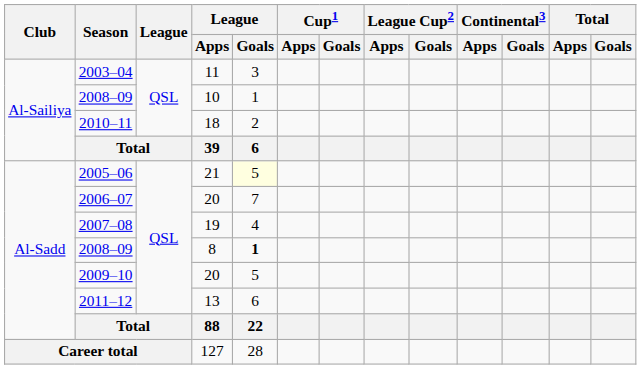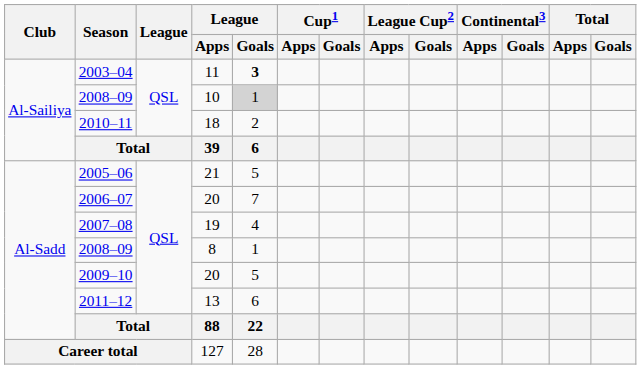(255, 72) normal -> (255, 72) bold
(255, 97) no background -> (255, 97) lightgrey background
(255, 174) lightyellow background -> (255, 174) no background
(255, 250) bold -> (255, 250) normal
